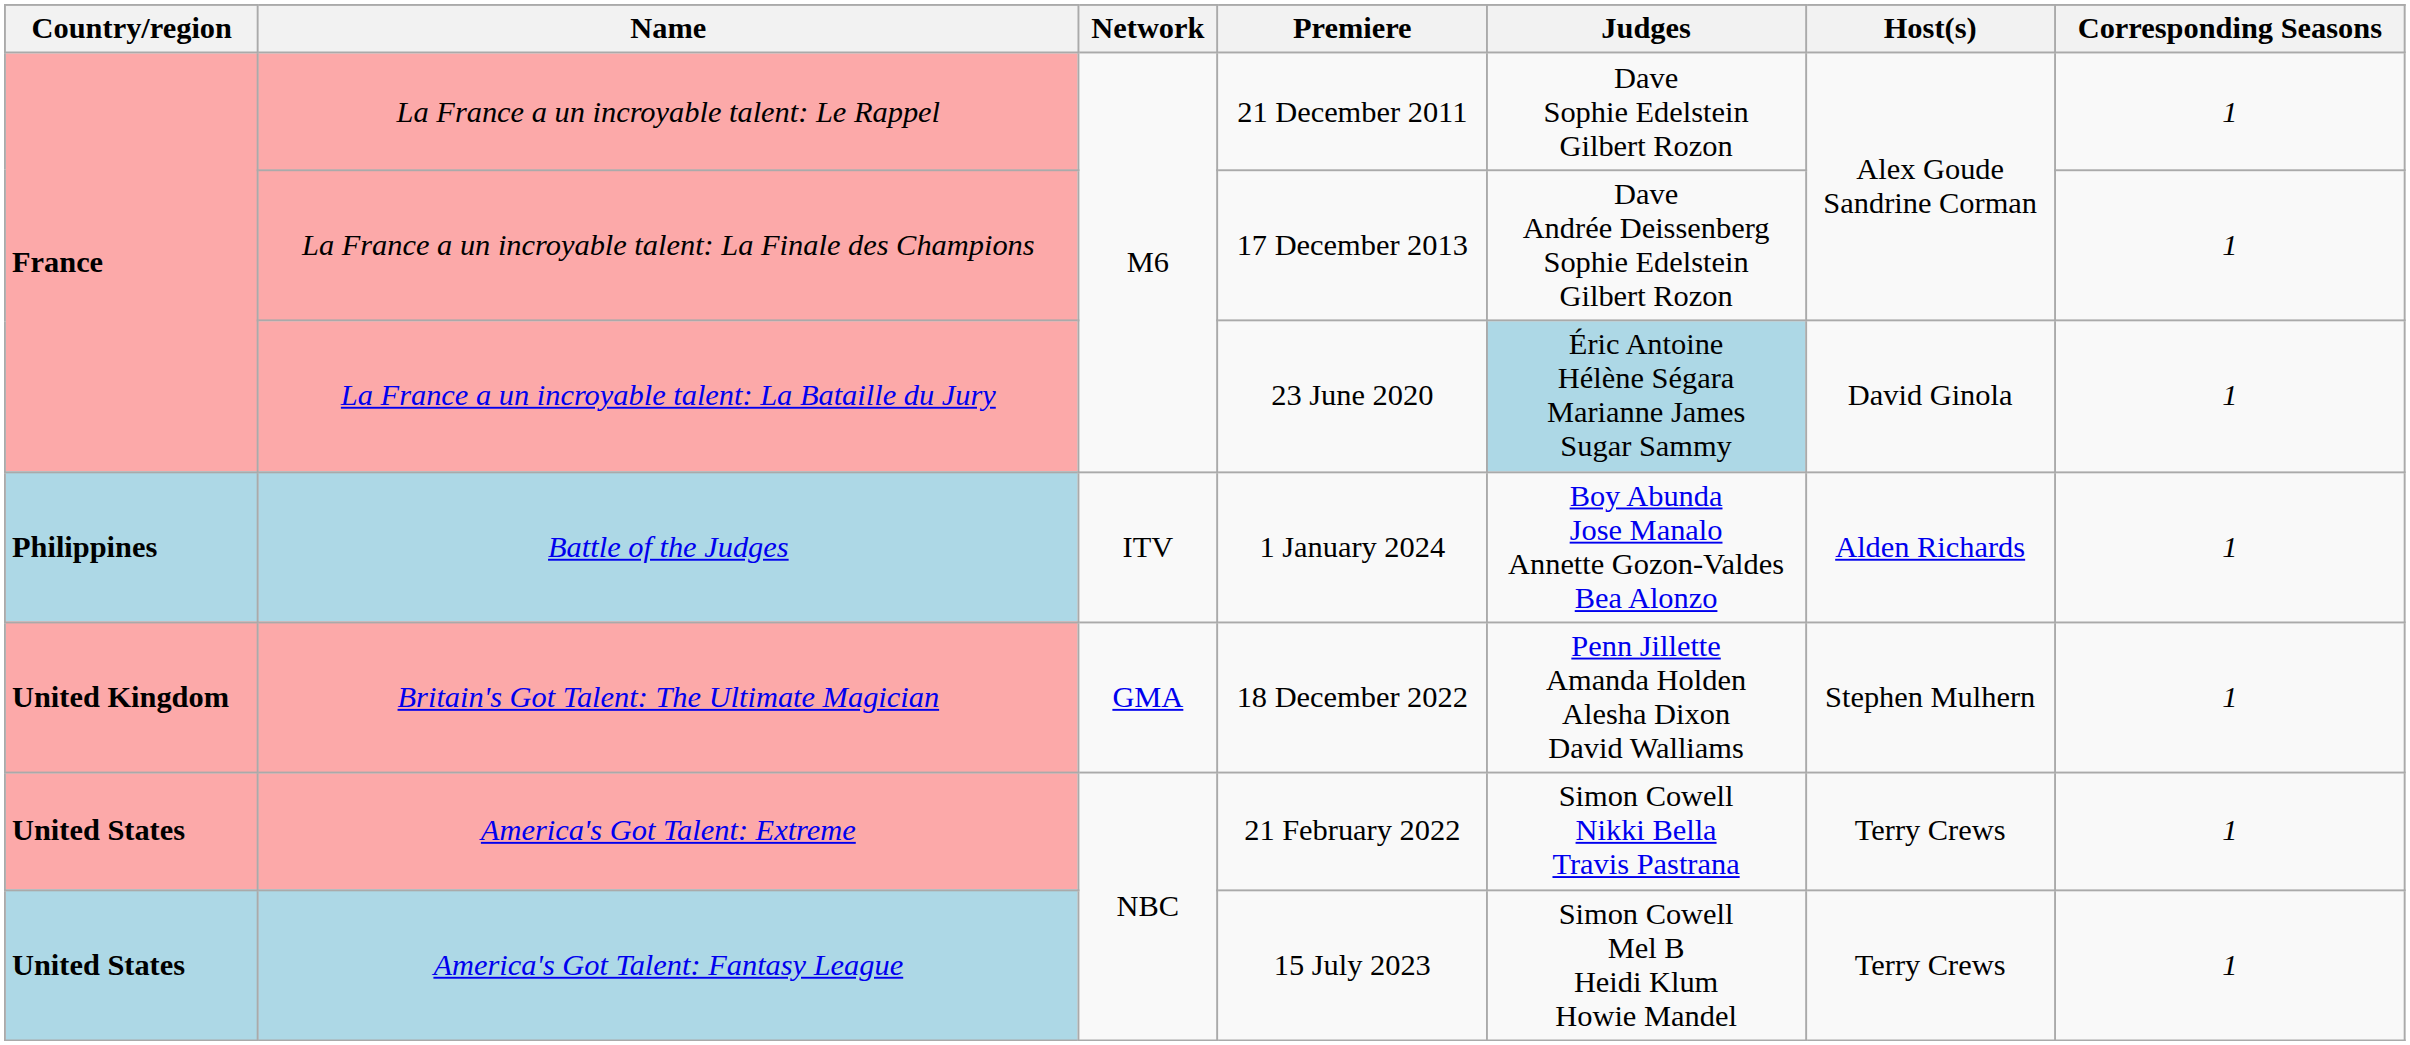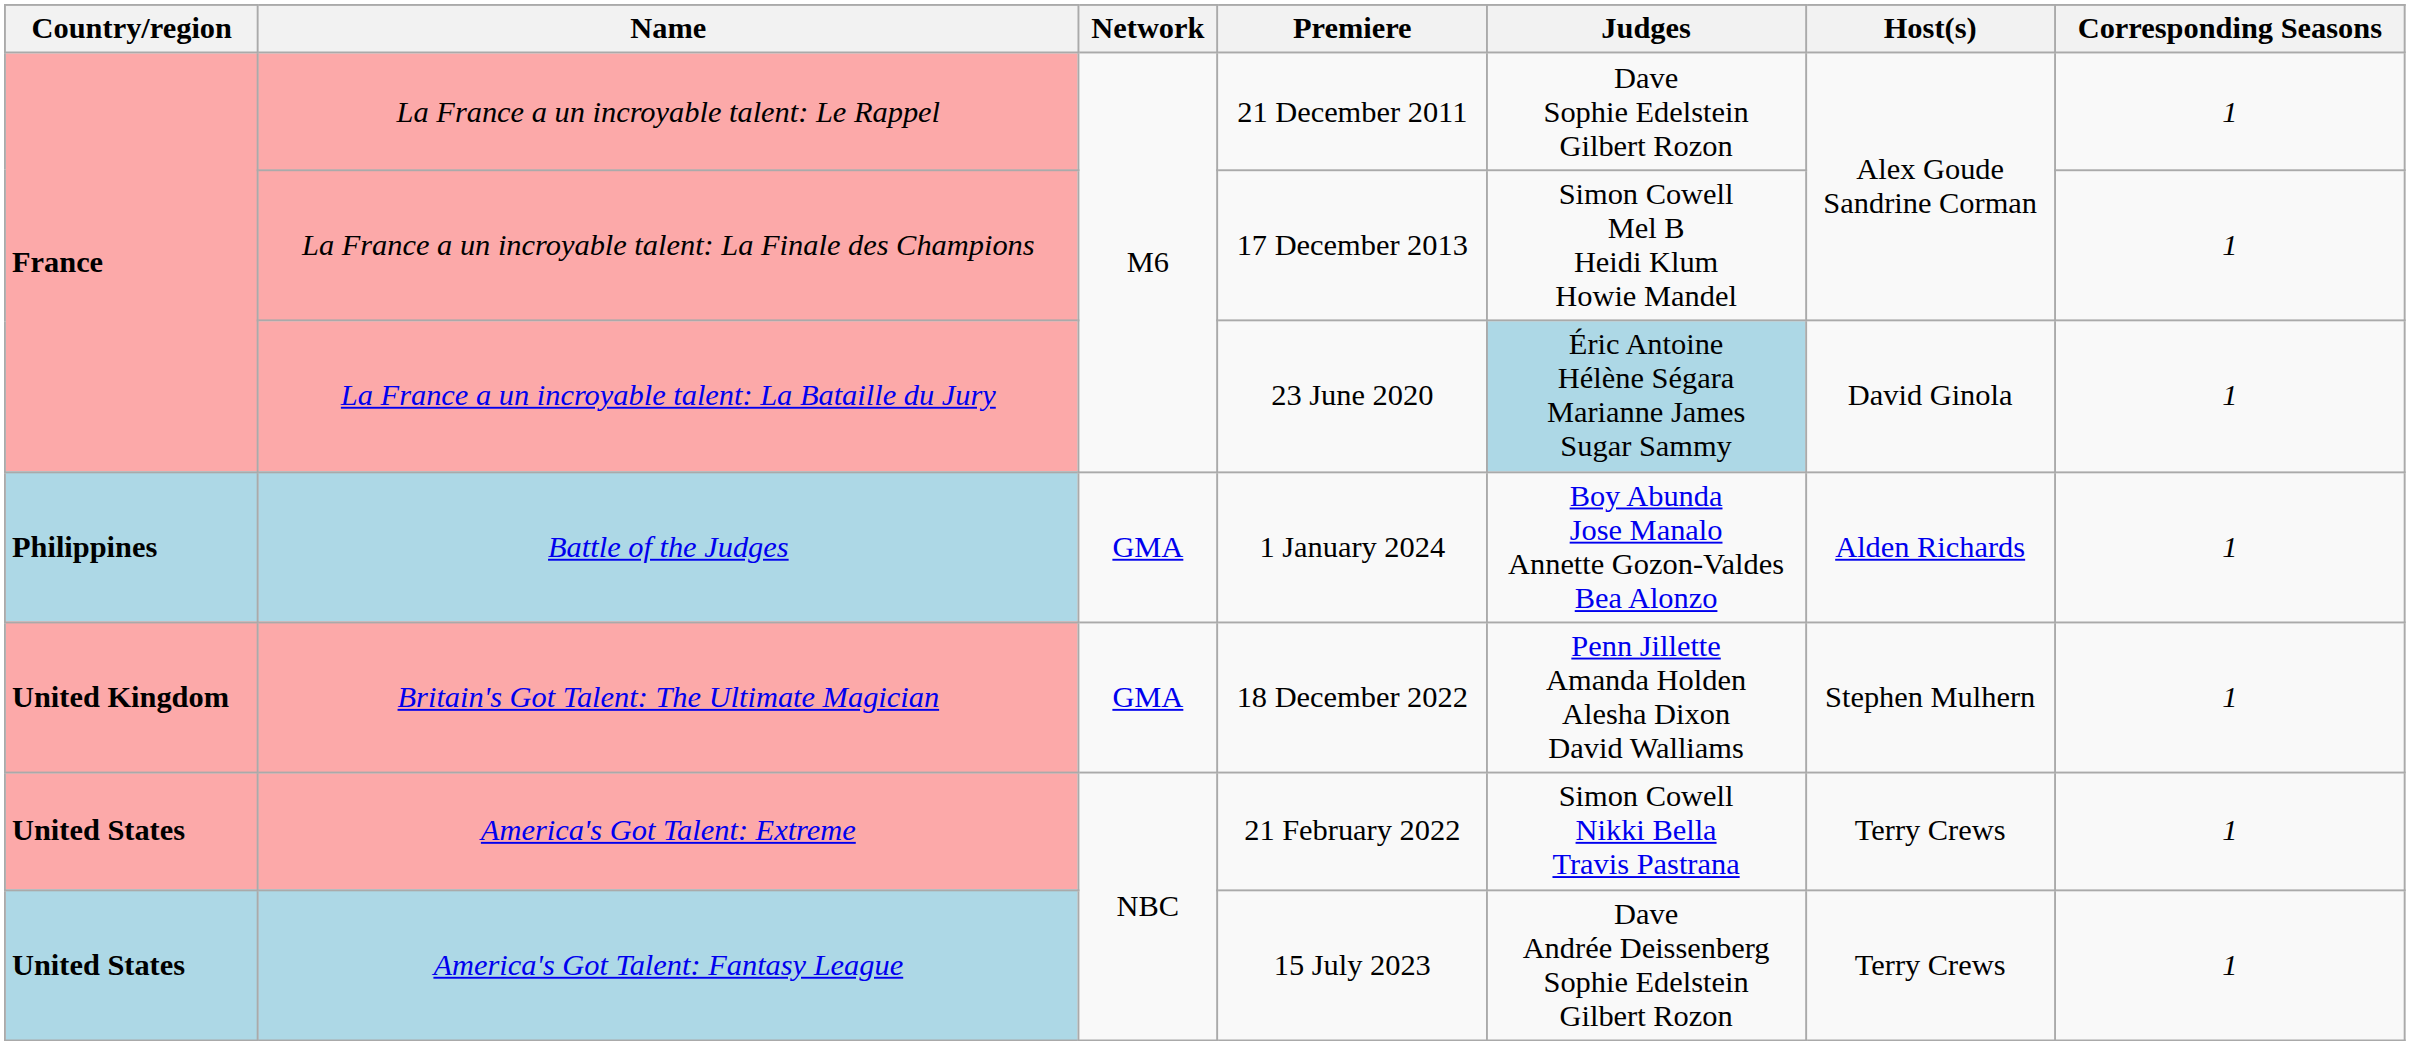(1646, 244) Dave Andrée Deissenberg Sophie Edelstein Gilbert Rozon -> (1646, 244) Simon Cowell Mel B Heidi Klum Howie Mandel
(1148, 546) ITV -> (1148, 546) GMA
(1646, 964) Simon Cowell Mel B Heidi Klum Howie Mandel -> (1646, 964) Dave Andrée Deissenberg Sophie Edelstein Gilbert Rozon
